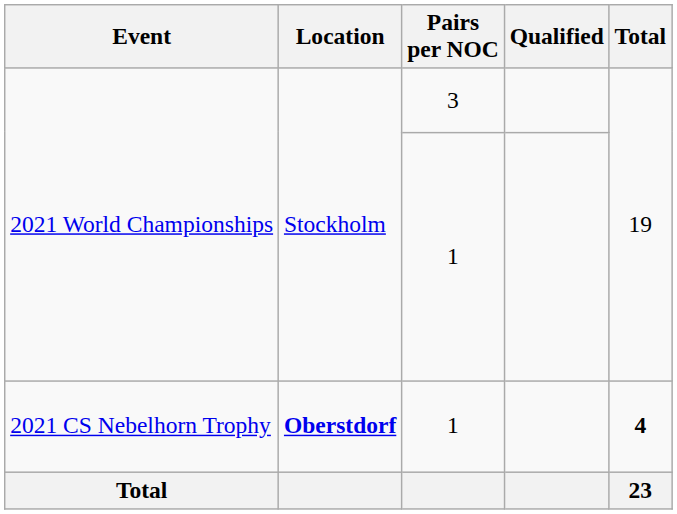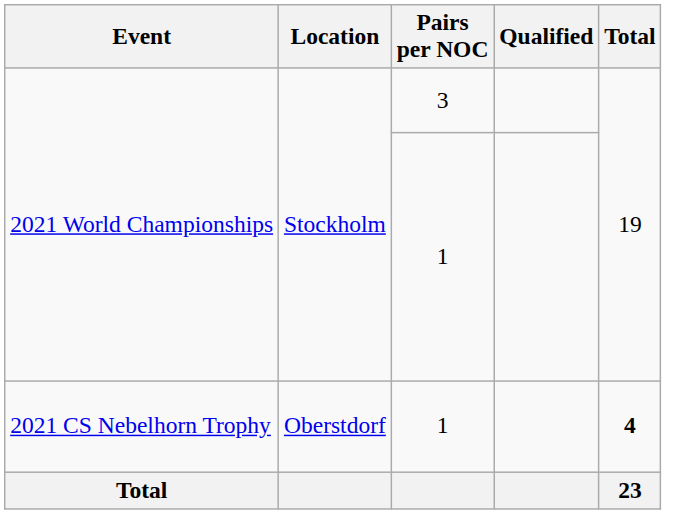(340, 426) bold -> (335, 426) normal
